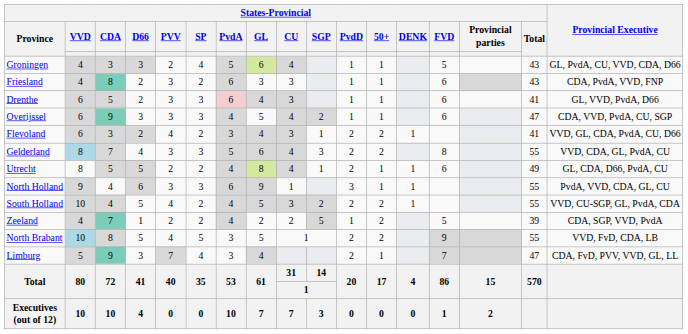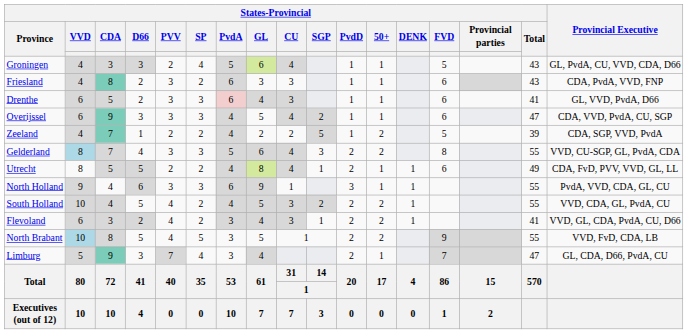rows swapped: (26, 134) <-> (22, 221)
(615, 151) VVD, CDA, GL, PvdA, CU -> (615, 151) VVD, CU-SGP, GL, PvdA, CDA
(615, 169) GL, CDA, D66, PvdA, CU -> (615, 169) CDA, FvD, PVV, VVD, GL, LL
(615, 203) VVD, CU-SGP, GL, PvdA, CDA -> (615, 203) VVD, CDA, GL, PvdA, CU
(615, 255) CDA, FvD, PVV, VVD, GL, LL -> (615, 255) GL, CDA, D66, PvdA, CU
